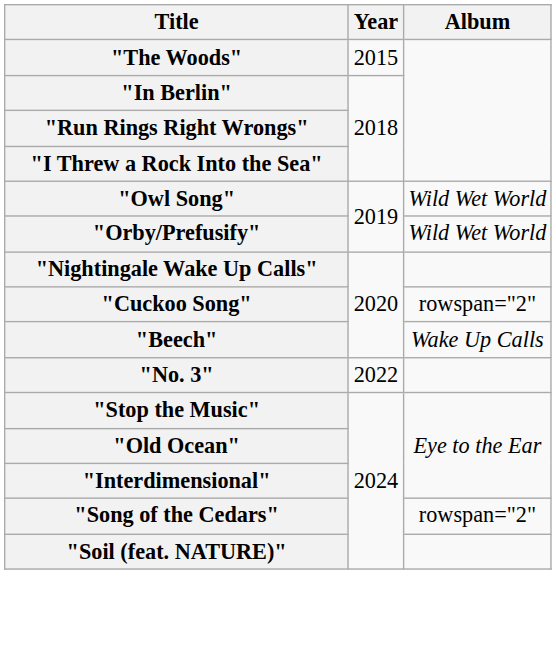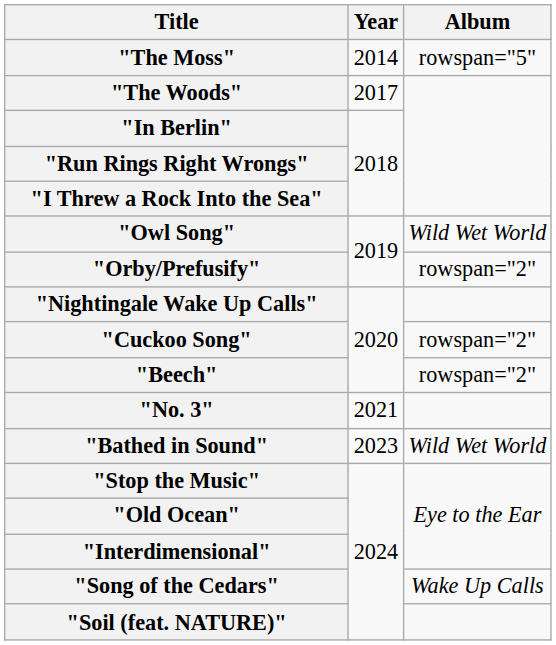+ row: (177, 57)
(376, 57) 2015 -> (376, 92) 2017
(477, 233) Wild Wet World -> (477, 269) rowspan="2"
(477, 339) Wake Up Calls -> (477, 374) rowspan="2"
(376, 374) 2022 -> (376, 410) 2021
+ row: (177, 445)
(477, 515) rowspan="2" -> (477, 586) Wake Up Calls
